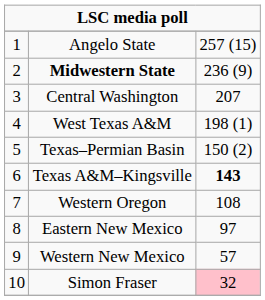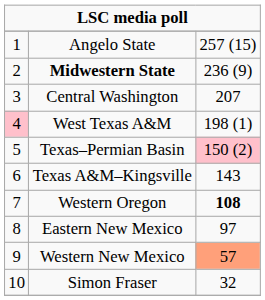(17, 123) no background -> (17, 123) pink background
(228, 150) no background -> (228, 150) pink background
(228, 176) bold -> (228, 176) normal
(228, 203) normal -> (228, 203) bold
(228, 255) no background -> (228, 255) lightsalmon background
(228, 282) pink background -> (228, 282) no background
